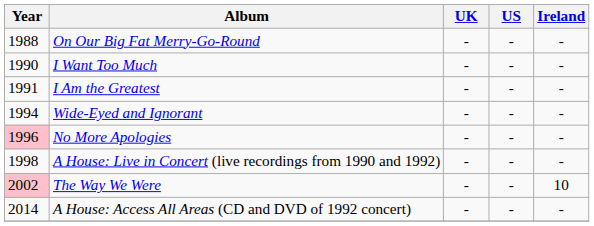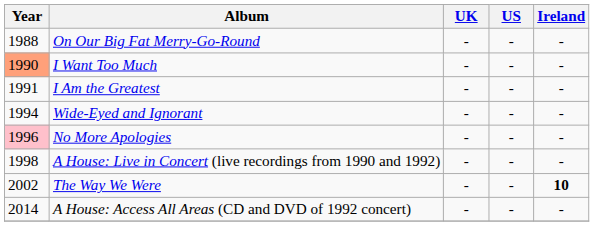(23, 64) no background -> (23, 64) lightsalmon background
(23, 185) pink background -> (23, 185) no background
(561, 185) normal -> (561, 185) bold
